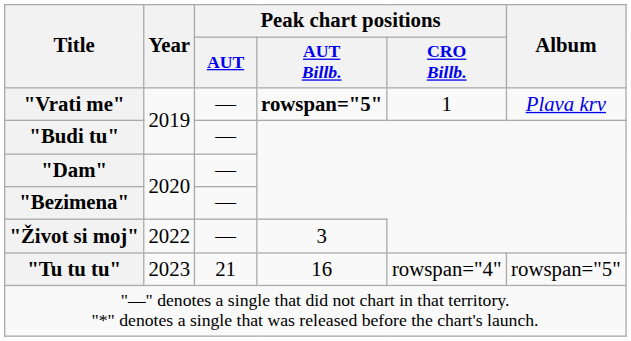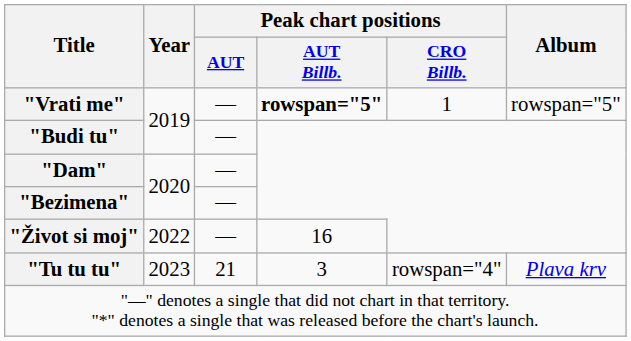(566, 103) Plava krv -> (566, 103) rowspan="5"
(322, 235) 3 -> (322, 235) 16
(322, 268) 16 -> (322, 268) 3
(566, 268) rowspan="5" -> (566, 268) Plava krv
